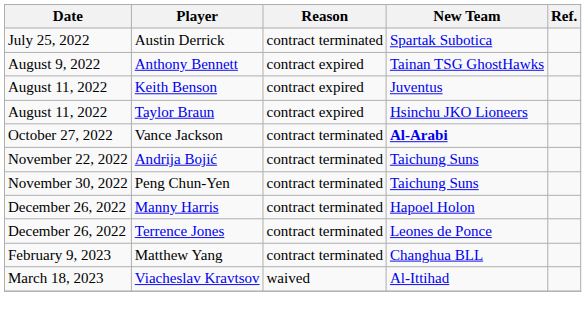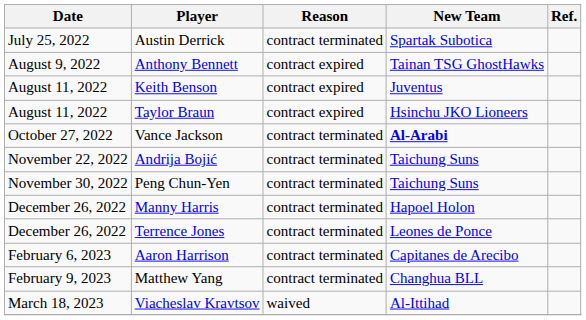+ row: (182, 254)
